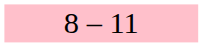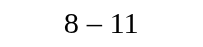(101, 22) pink background -> (101, 22) no background
